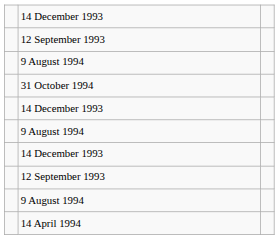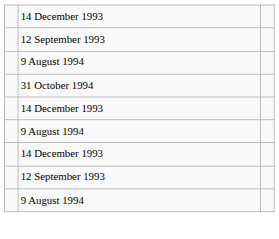- row: (11, 223)
